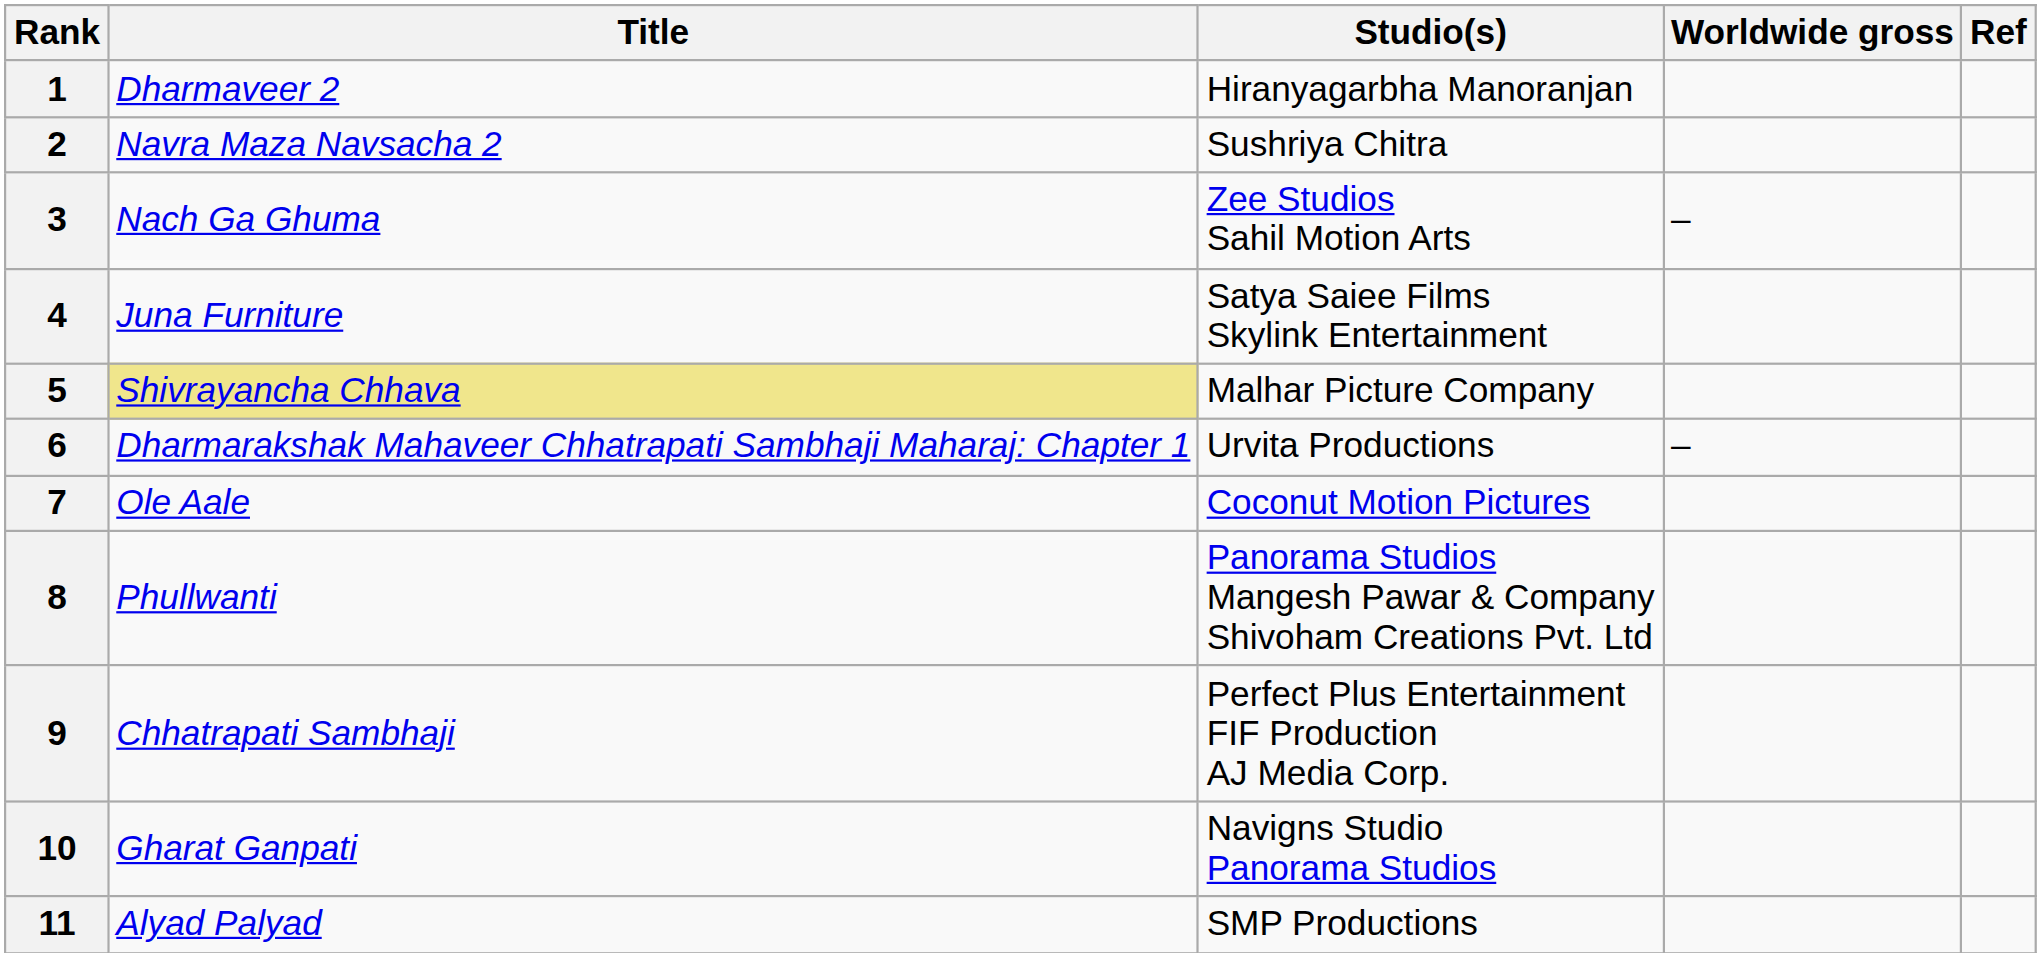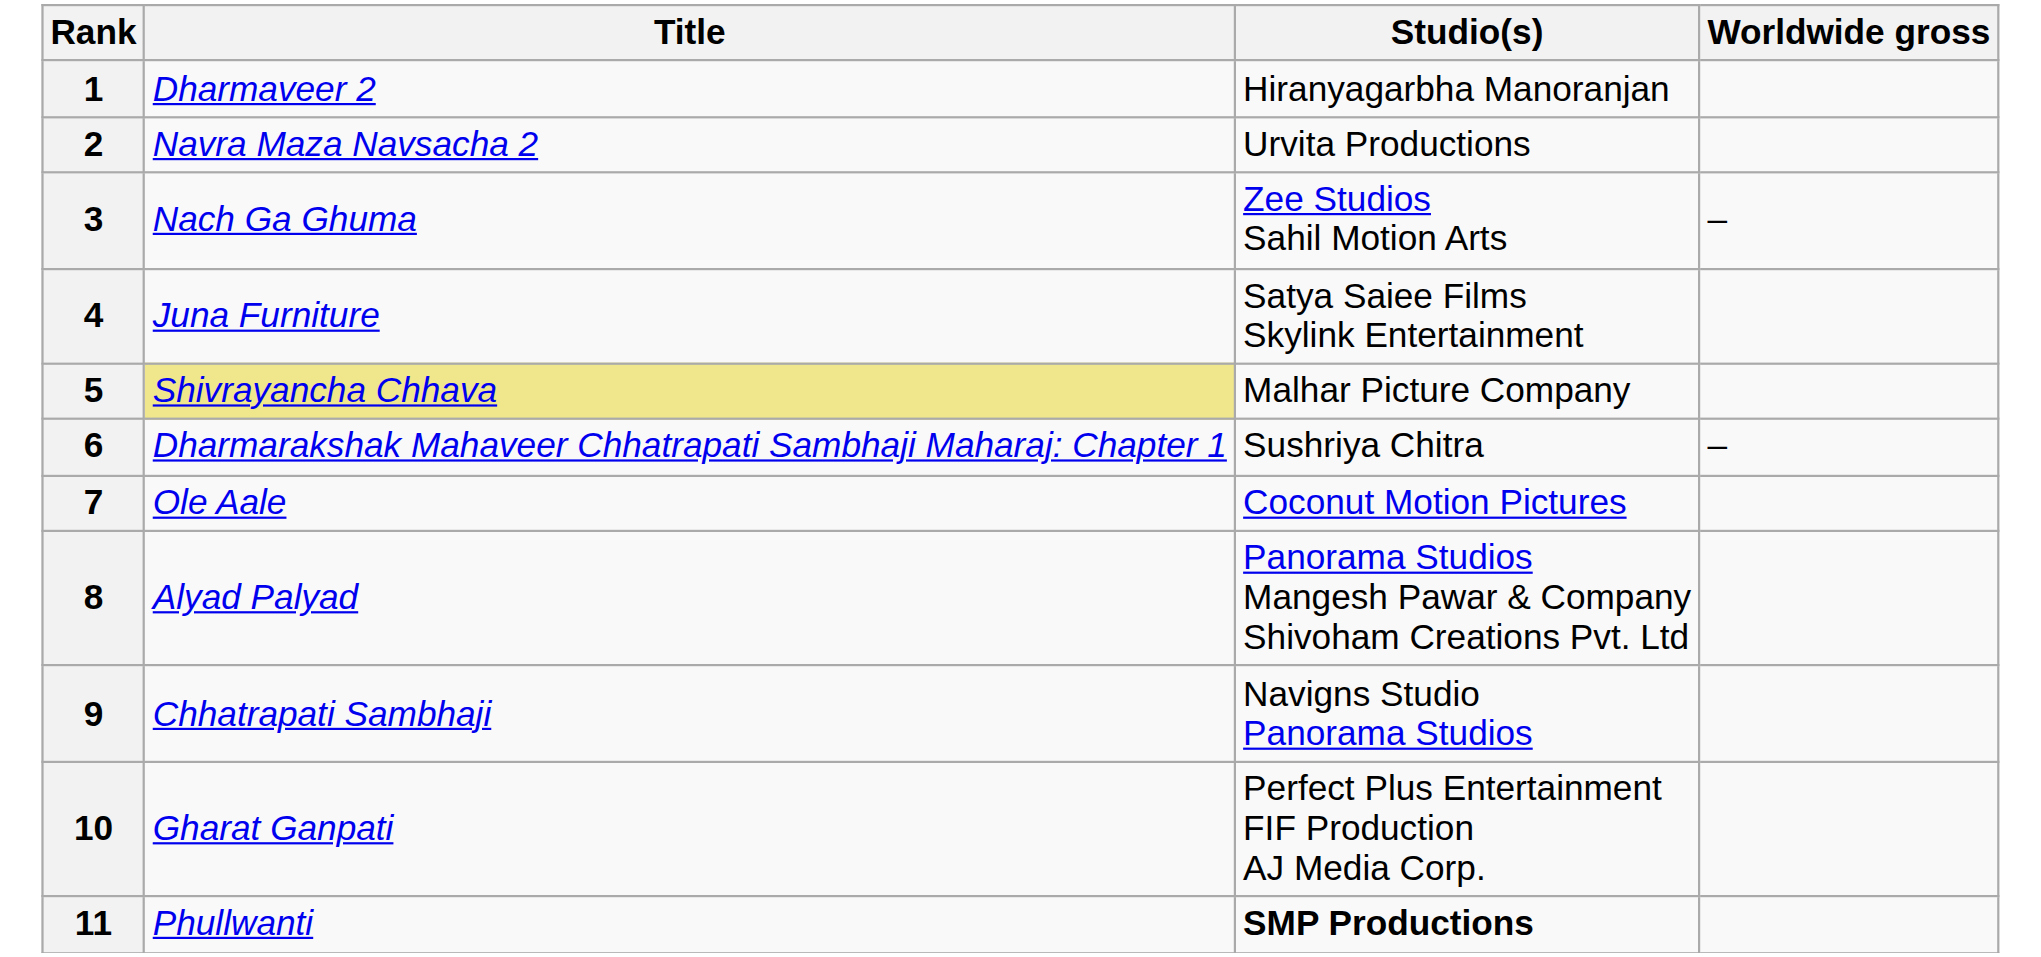- column: (1998, 32)
(1327, 144) Sushriya Chitra -> (1387, 144) Urvita Productions
(1350, 446) Urvita Productions -> (1363, 446) Sushriya Chitra
(196, 597) Phullwanti -> (255, 597) Alyad Palyad
(1416, 732) Perfect Plus Entertainment FIF Production AJ Media Corp. -> (1388, 713) Navigns Studio Panorama Studios
(1351, 848) Navigns Studio Panorama Studios -> (1452, 828) Perfect Plus Entertainment FIF Production AJ Media Corp.
(219, 923) Alyad Palyad -> (233, 923) Phullwanti
(1342, 923) normal -> (1389, 923) bold
